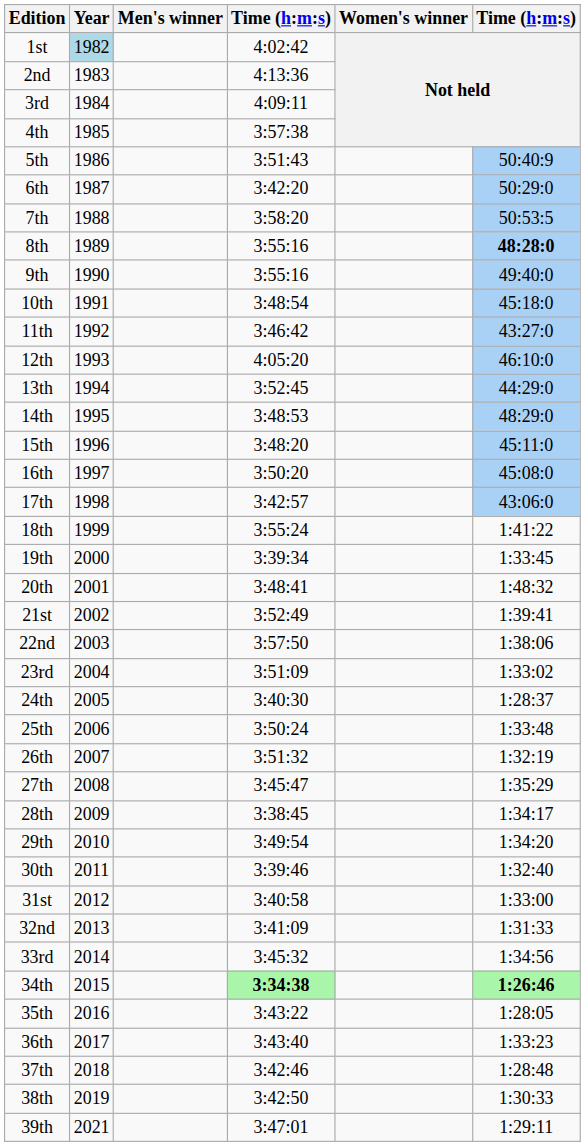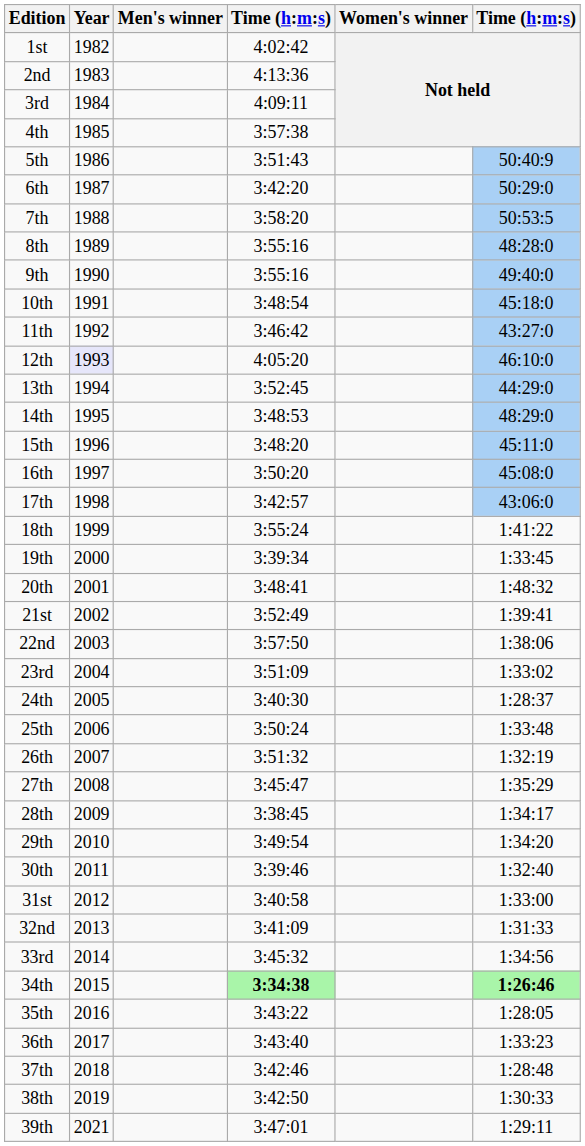(92, 47) lightblue background -> (92, 47) no background
(526, 246) bold -> (526, 246) normal
(92, 359) no background -> (92, 359) lavender background
